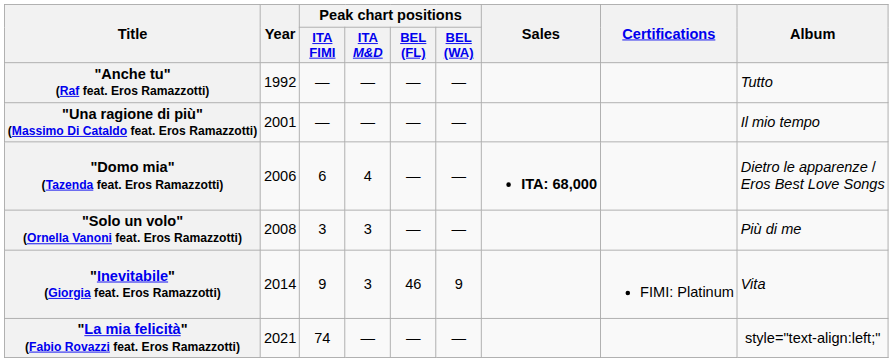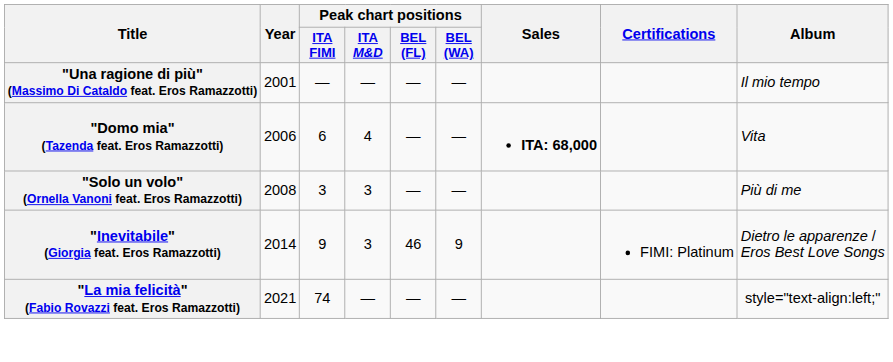- row: (132, 82)
(813, 176) Dietro le apparenze / Eros Best Love Songs -> (753, 136) Vita
(753, 284) Vita -> (813, 244) Dietro le apparenze / Eros Best Love Songs
